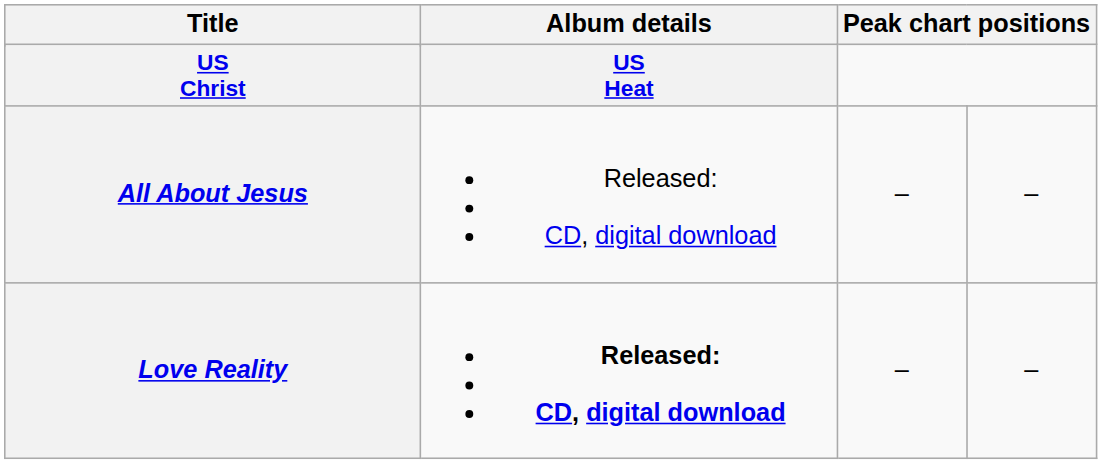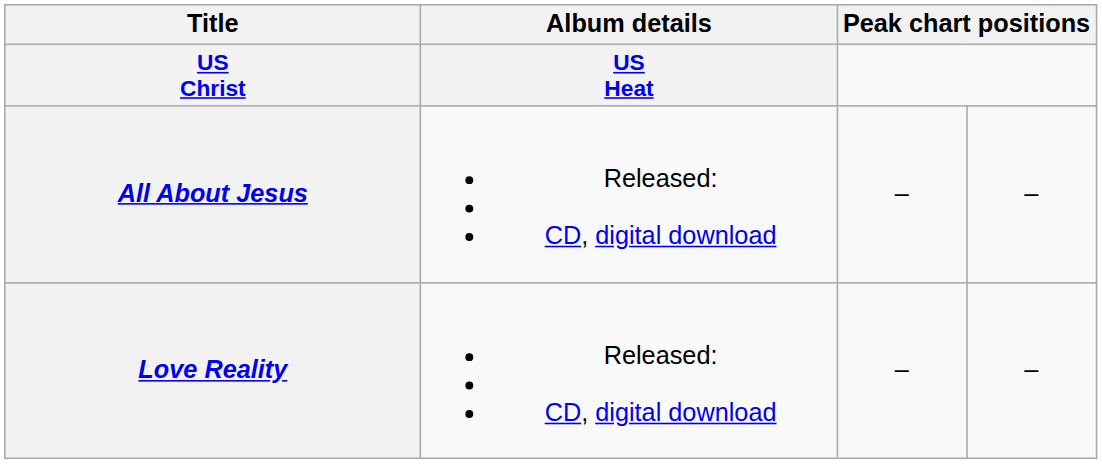(629, 384) bold -> (629, 384) normal
